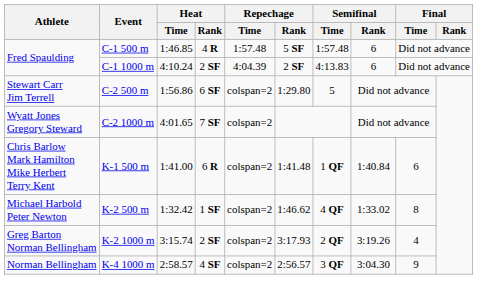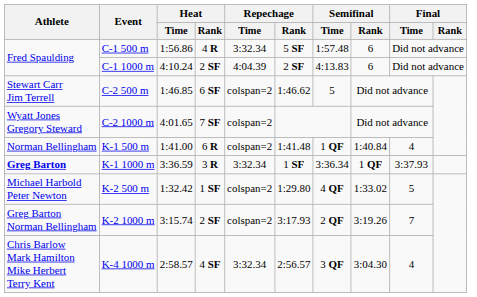(176, 49) 1:46.85 -> (176, 49) 1:56.86
(250, 49) 1:57.48 -> (250, 49) 3:32.34
(176, 91) 1:56.86 -> (176, 91) 1:46.85
(294, 91) 1:29.80 -> (294, 91) 1:46.62
(41, 166) Chris Barlow Mark Hamilton Mike Herbert Terry Kent -> (52, 147) Norman Bellingham
(416, 166) 6 -> (411, 147) 4
+ row: (128, 165)
(294, 210) 1:46.62 -> (294, 189) 1:29.80
(416, 210) 8 -> (411, 189) 5
(416, 241) 4 -> (411, 220) 7
(52, 265) Norman Bellingham -> (41, 264) Chris Barlow Mark Hamilton Mike Herbert Terry Kent
(250, 265) colspan=2 -> (250, 264) 3:32.34
(416, 265) 9 -> (411, 264) 4
